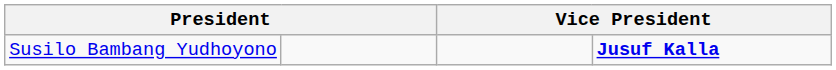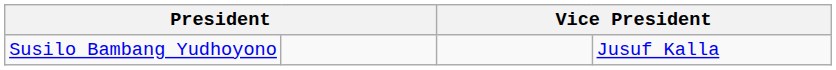(658, 50) bold -> (658, 50) normal
